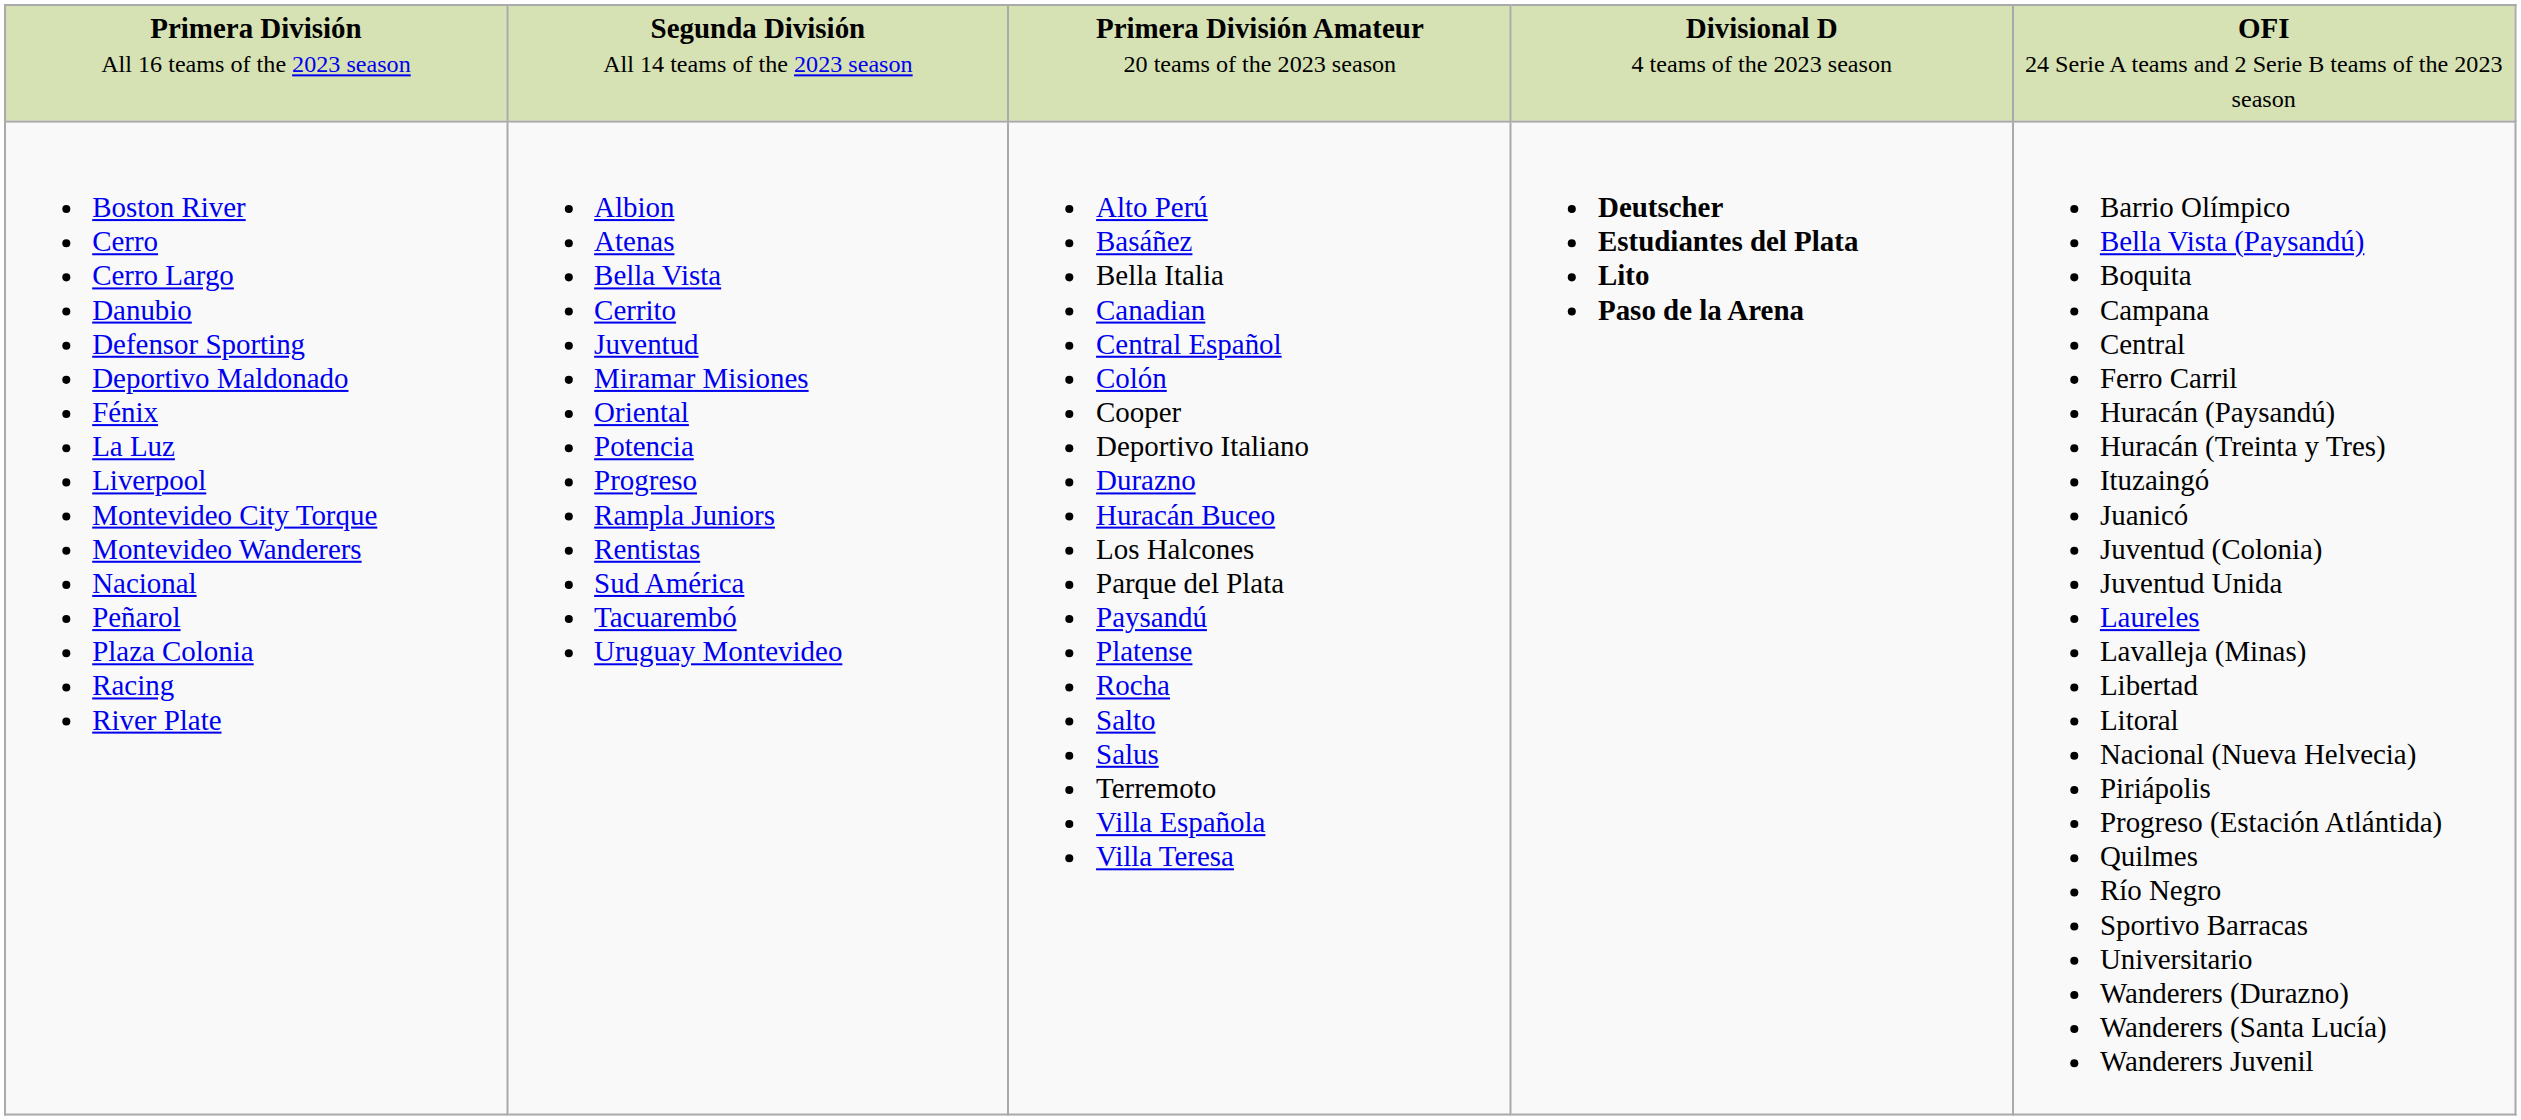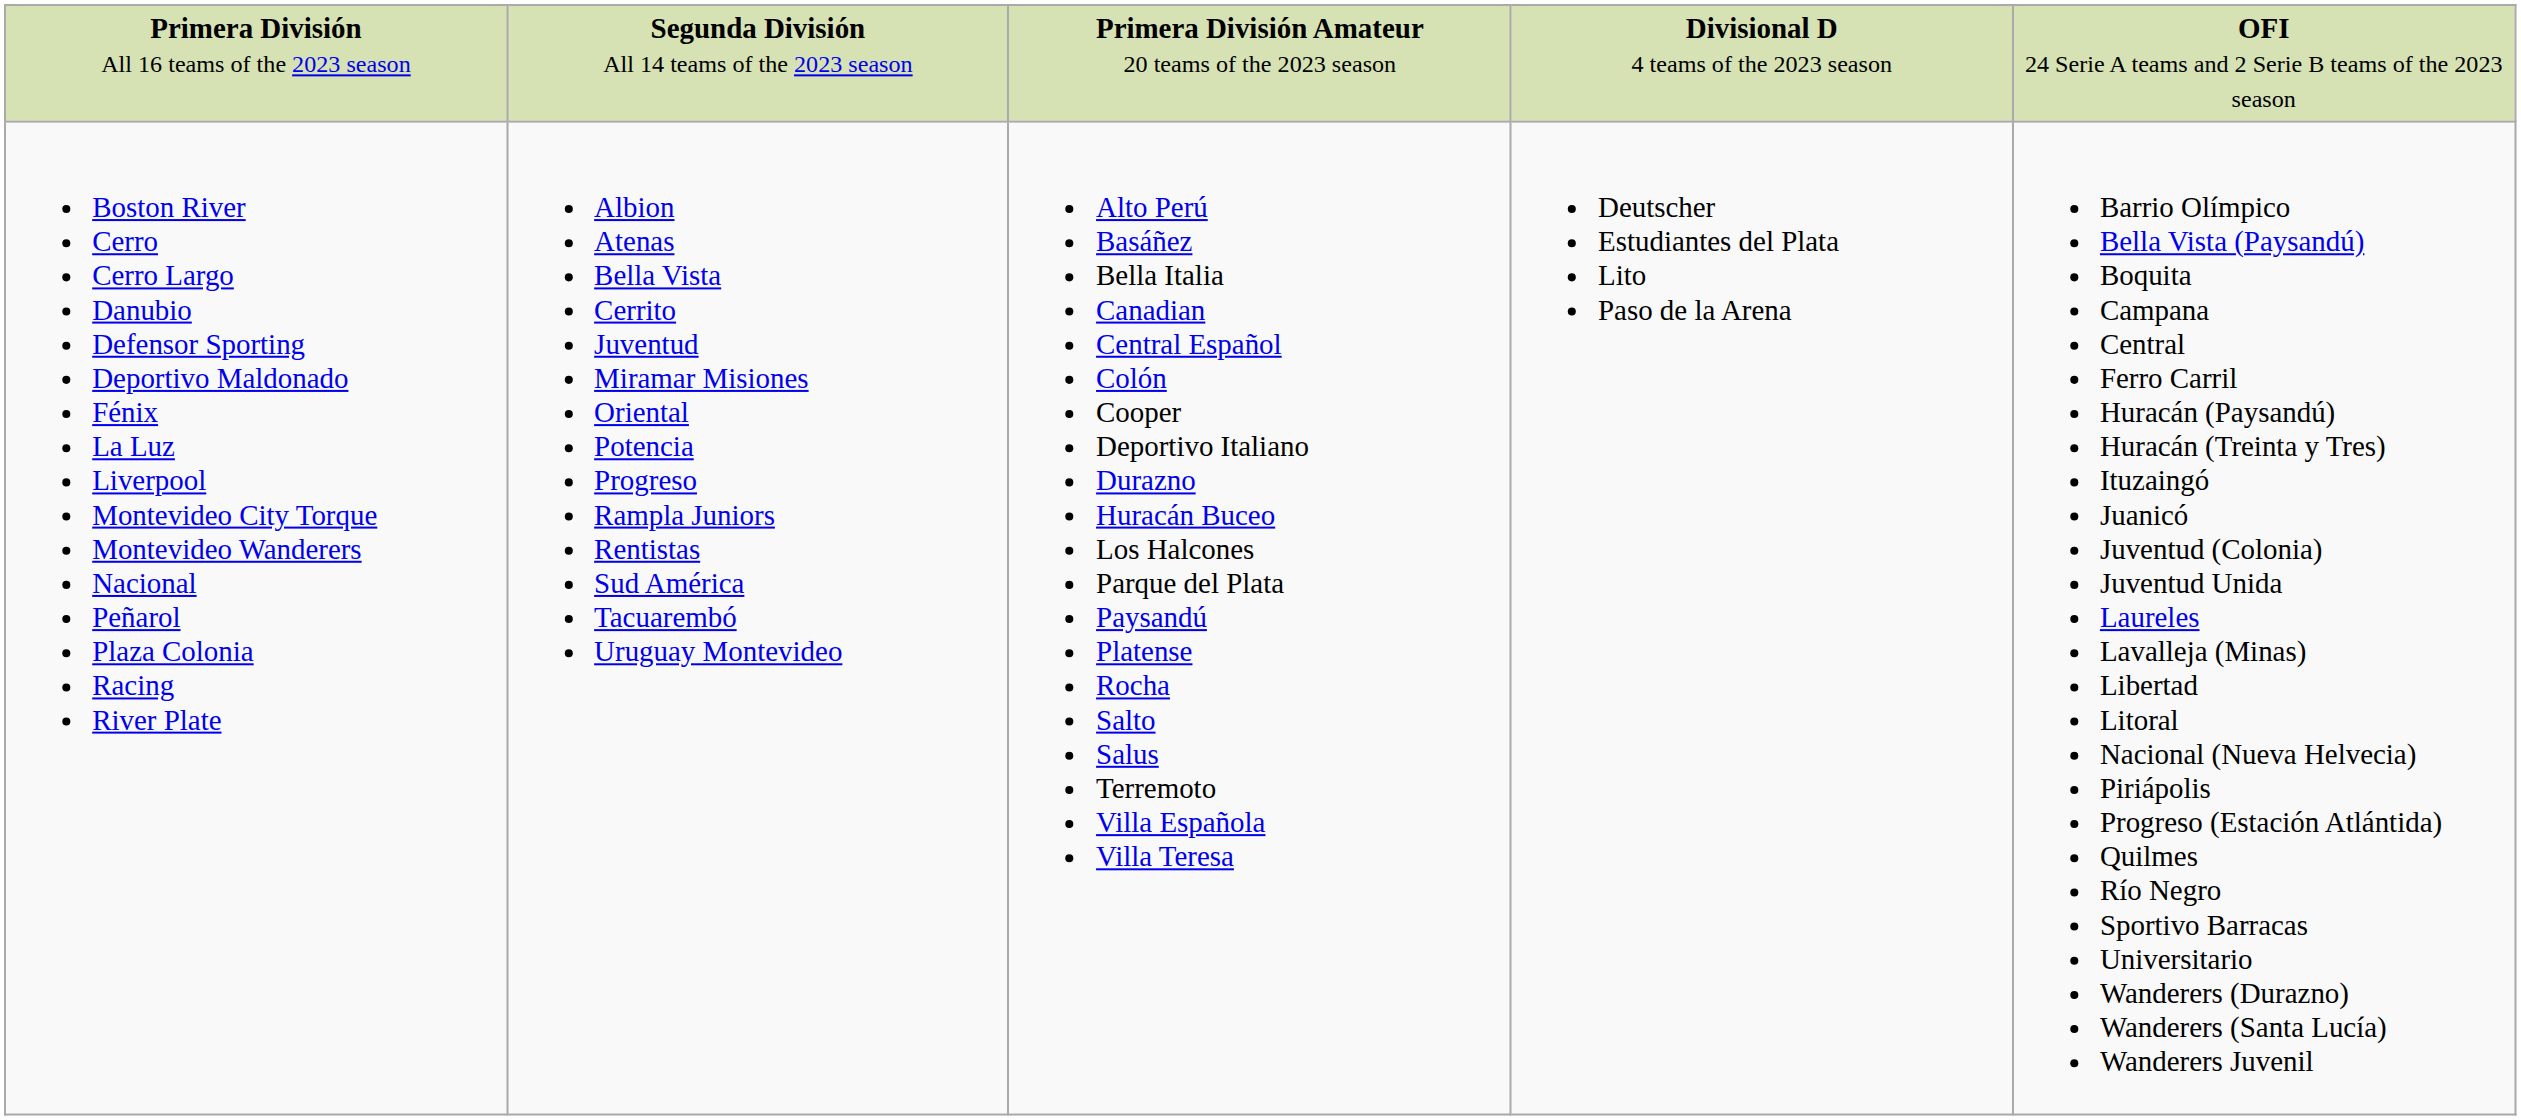(1762, 260) bold -> (1762, 260) normal
